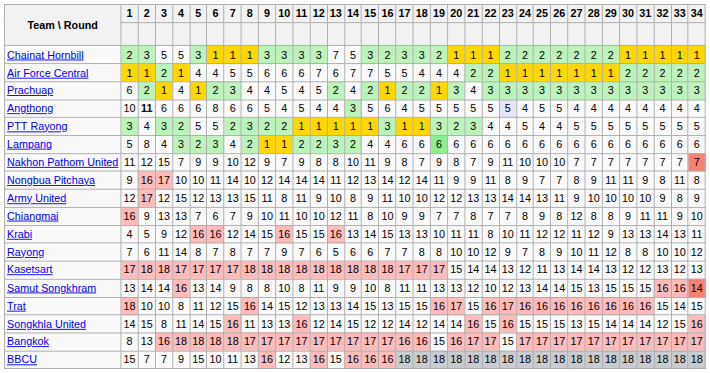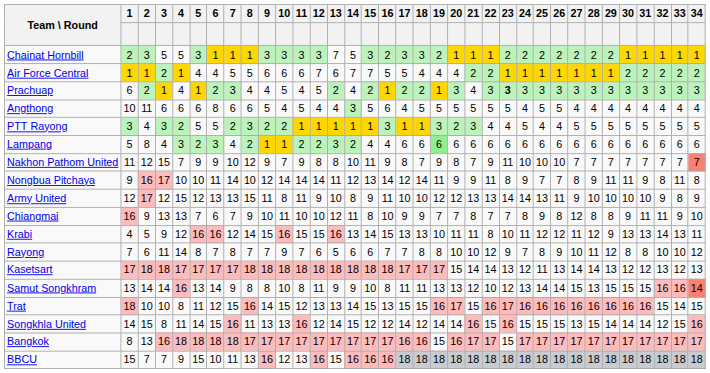(508, 90) normal -> (508, 90) bold
(147, 108) bold -> (147, 108) normal
(508, 108) lavender background -> (508, 108) no background
